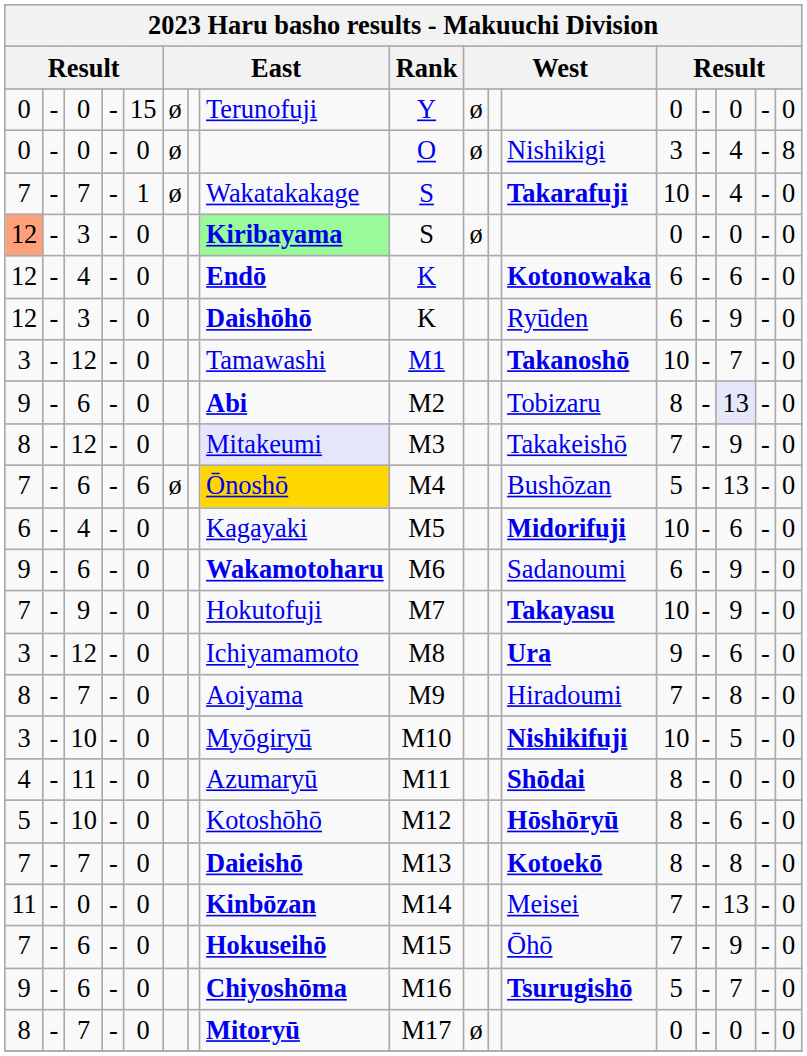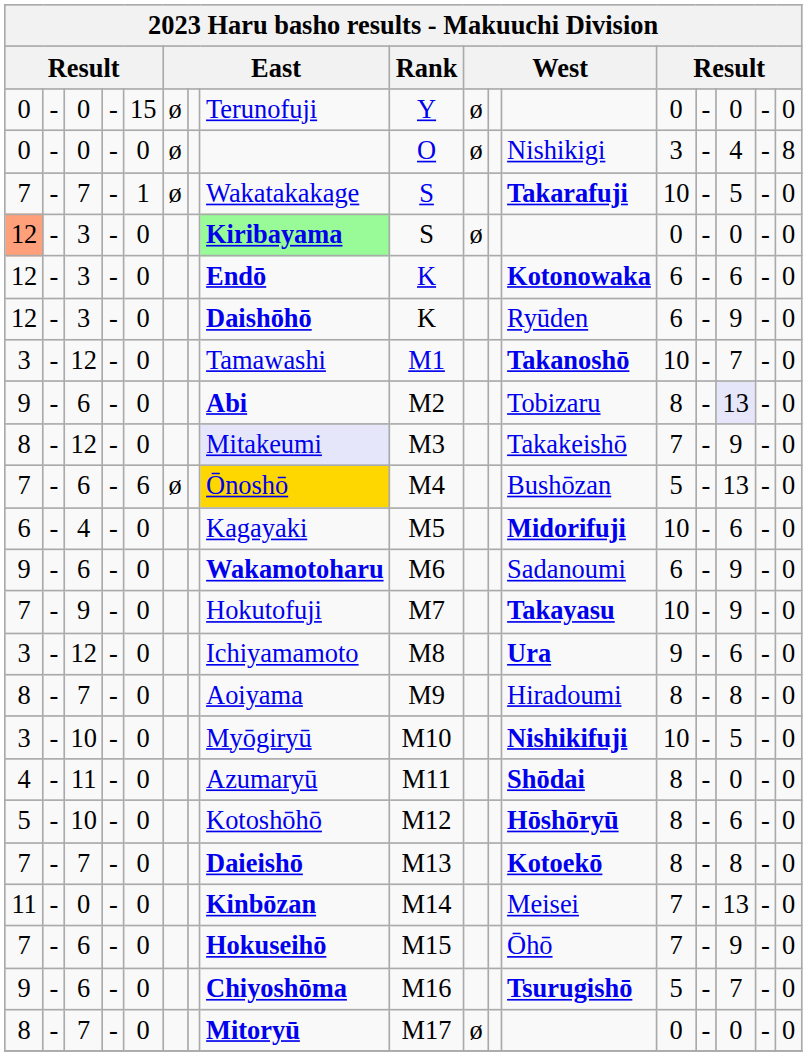(736, 192) 4 -> (736, 192) 5
(84, 276) 4 -> (84, 276) 3
(676, 695) 7 -> (676, 695) 8
